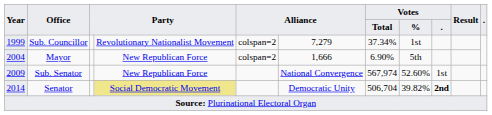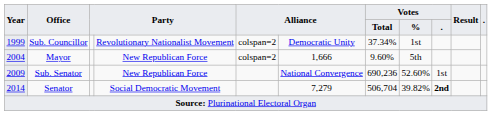(322, 42) 7,279 -> (322, 42) Democratic Unity
(382, 58) 6.90% -> (382, 58) 9.60%
(382, 73) 567,974 -> (382, 73) 690,236
(165, 88) khaki background -> (165, 88) no background
(322, 88) Democratic Unity -> (322, 88) 7,279
